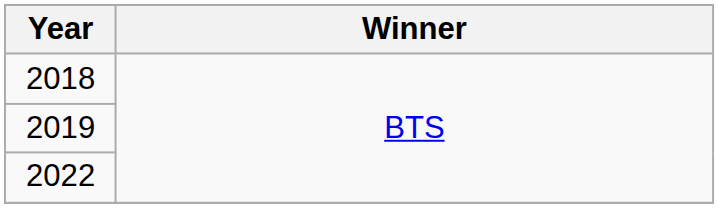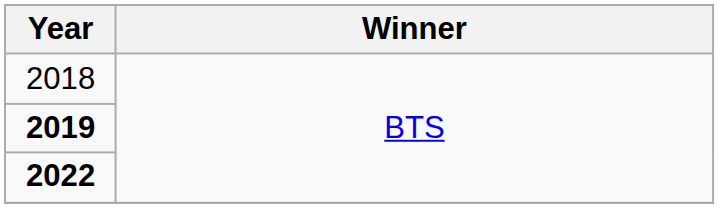(61, 127) normal -> (61, 127) bold
(61, 176) normal -> (61, 176) bold
